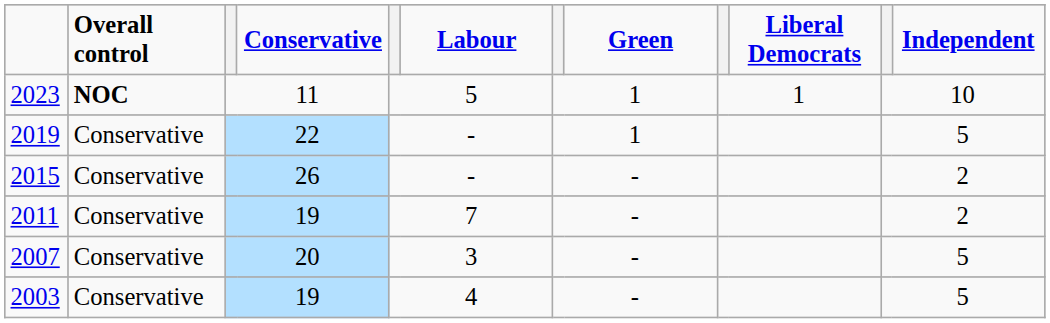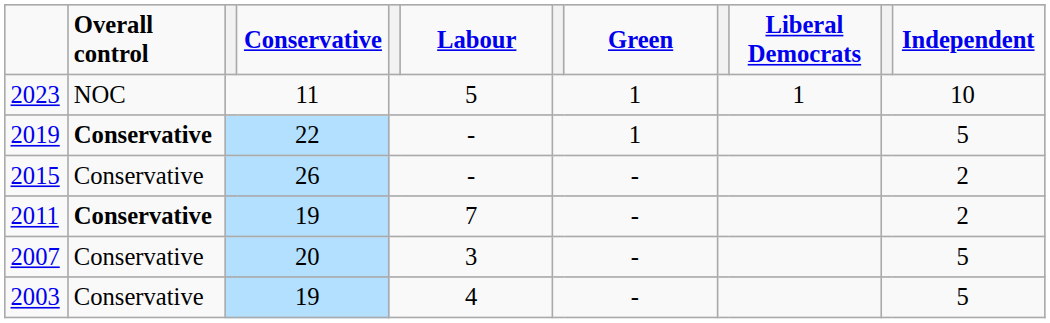(101, 94) bold -> (100, 94) normal
(139, 135) normal -> (143, 135) bold
(139, 216) normal -> (143, 216) bold
